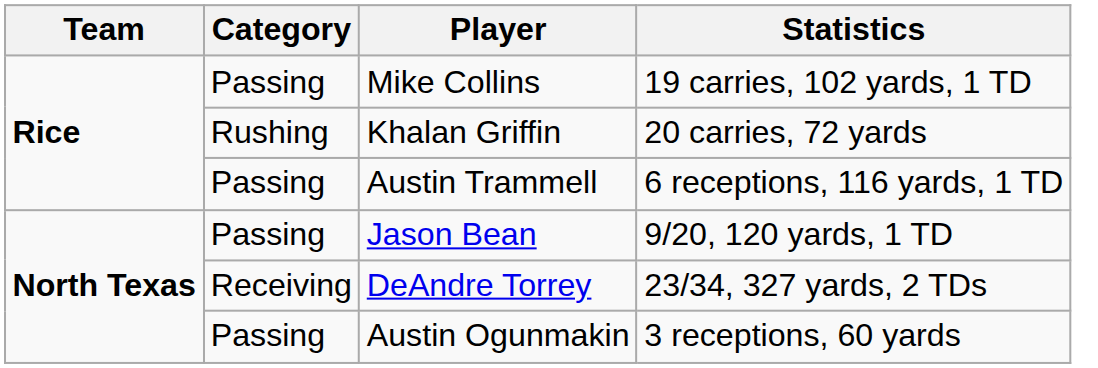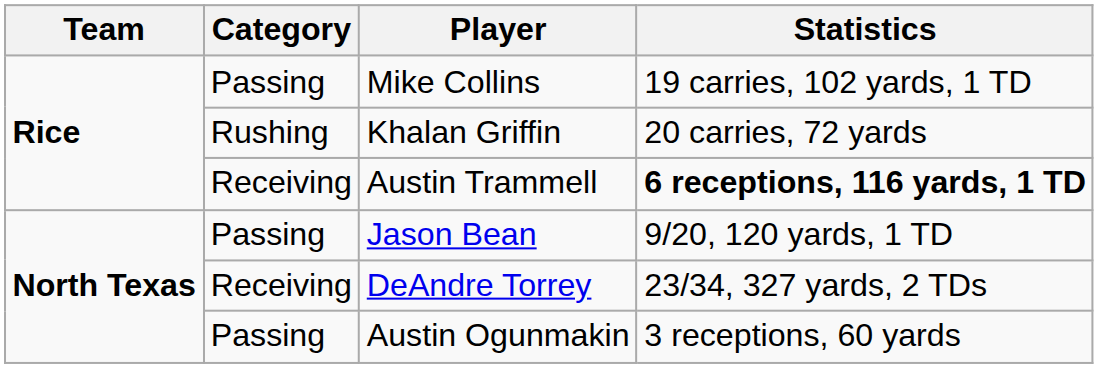(268, 183) Passing -> (281, 183) Receiving
(854, 183) normal -> (865, 183) bold
